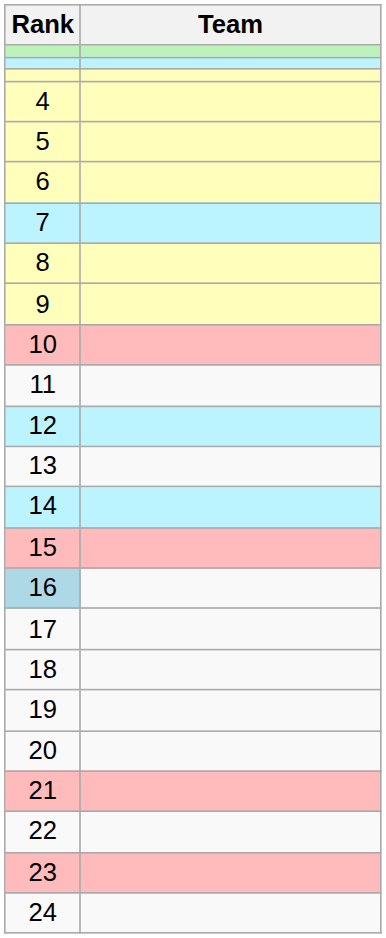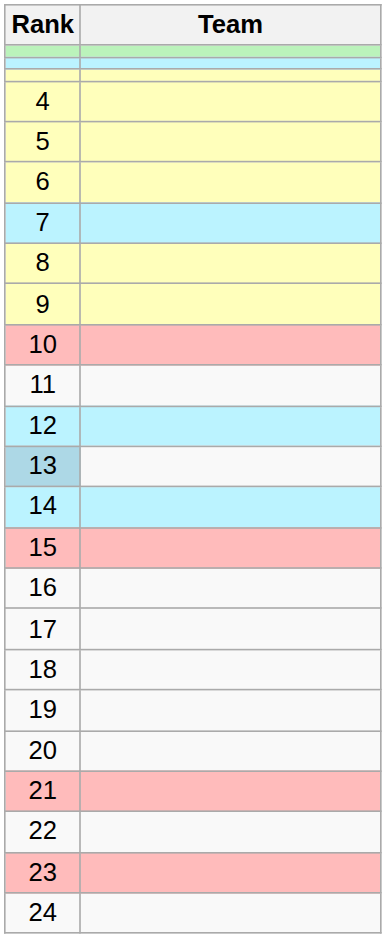(43, 466) no background -> (43, 466) lightblue background
(43, 588) lightblue background -> (43, 588) no background
